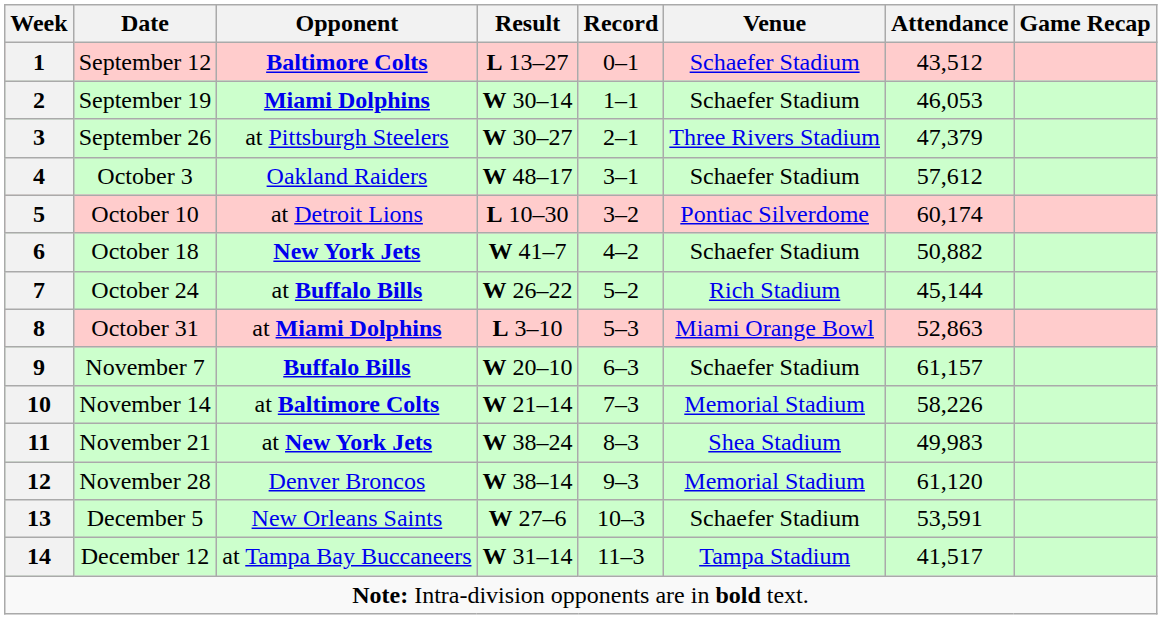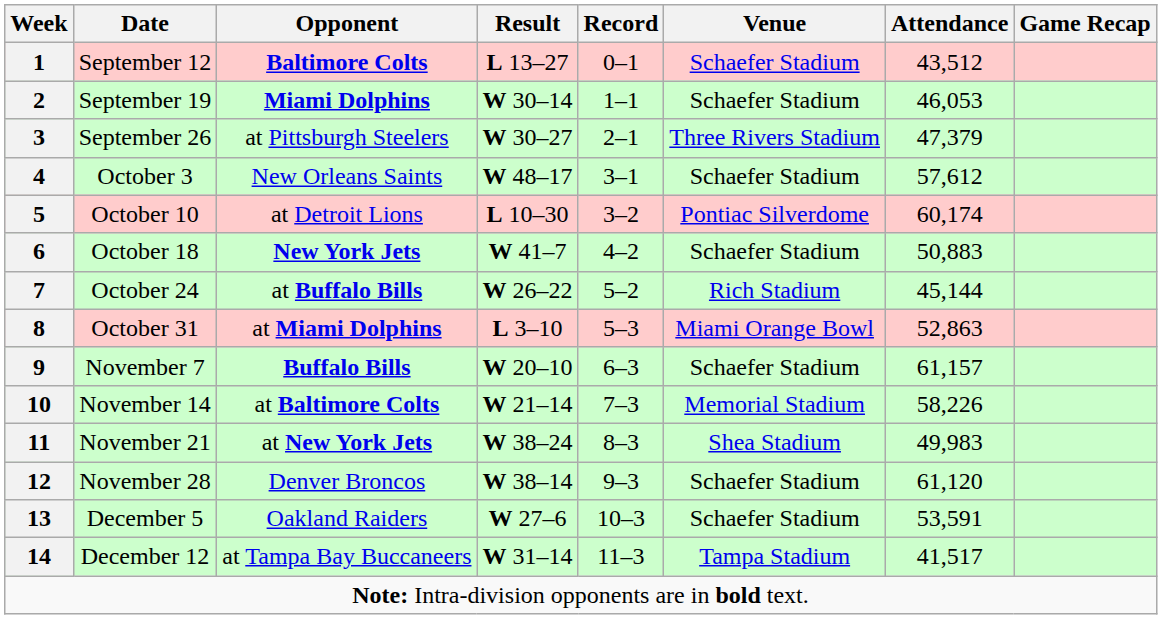(347, 175) Oakland Raiders -> (347, 175) New Orleans Saints
(950, 251) 50,882 -> (950, 251) 50,883
(775, 480) Memorial Stadium -> (775, 480) Schaefer Stadium
(347, 518) New Orleans Saints -> (347, 518) Oakland Raiders
